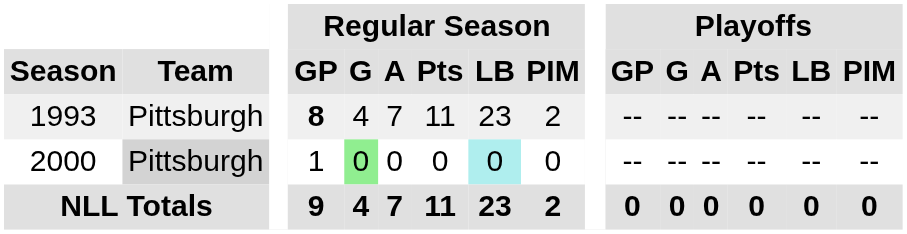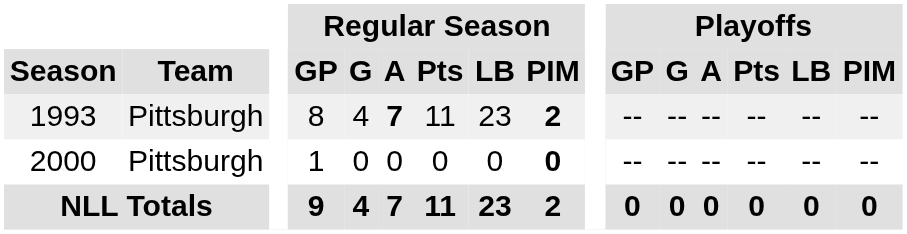(316, 116) bold -> (316, 116) normal
(395, 116) normal -> (395, 116) bold
(553, 116) normal -> (553, 116) bold
(196, 161) lightgrey background -> (196, 161) no background
(361, 161) lightgreen background -> (361, 161) no background
(495, 161) paleturquoise background -> (495, 161) no background
(553, 161) normal -> (553, 161) bold
